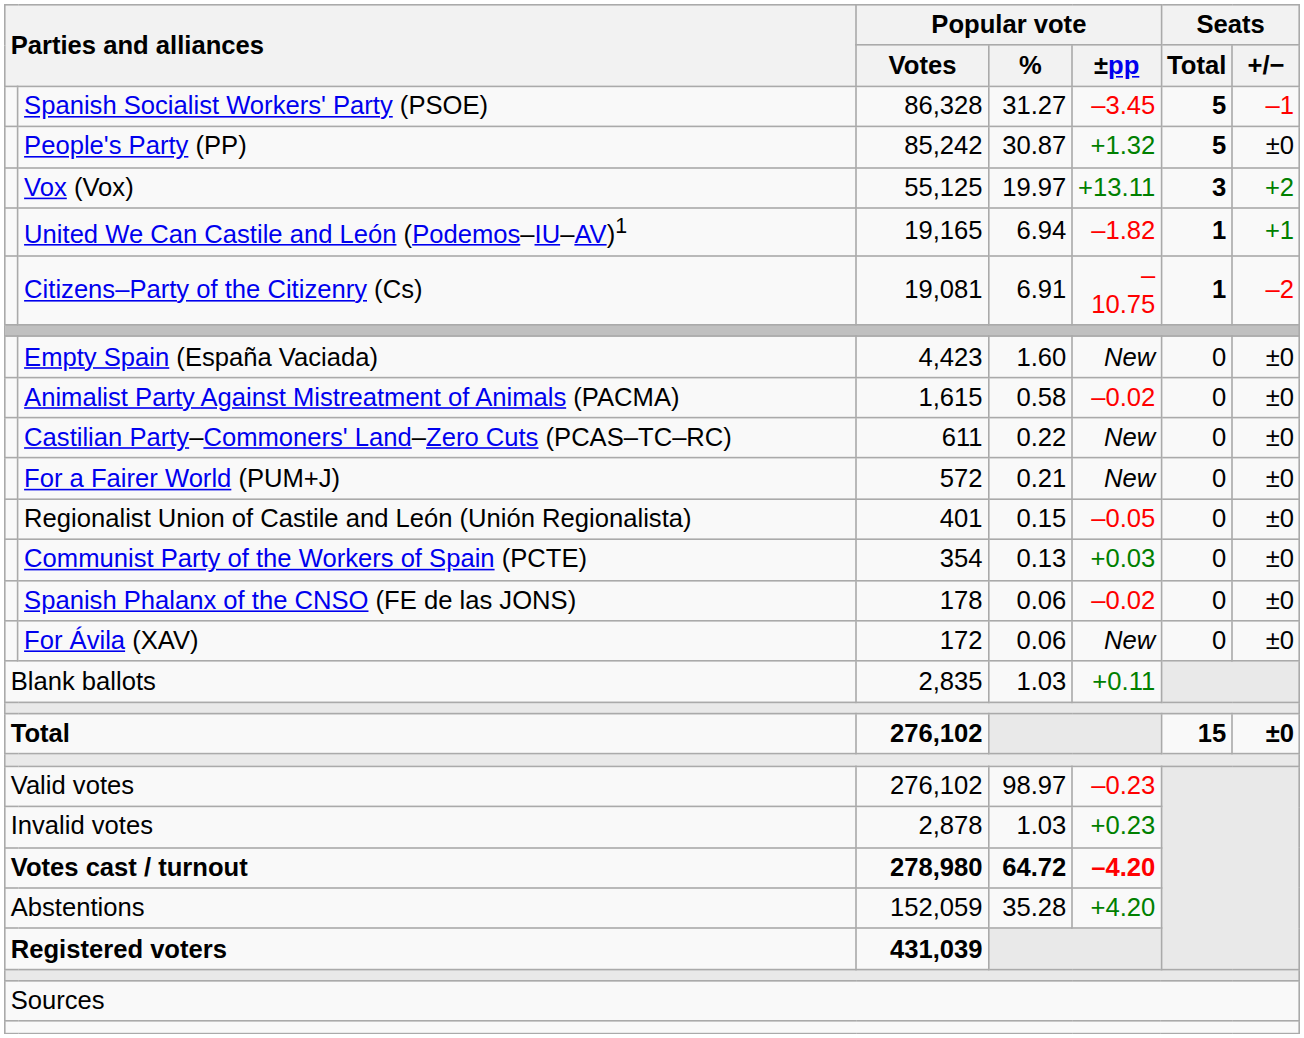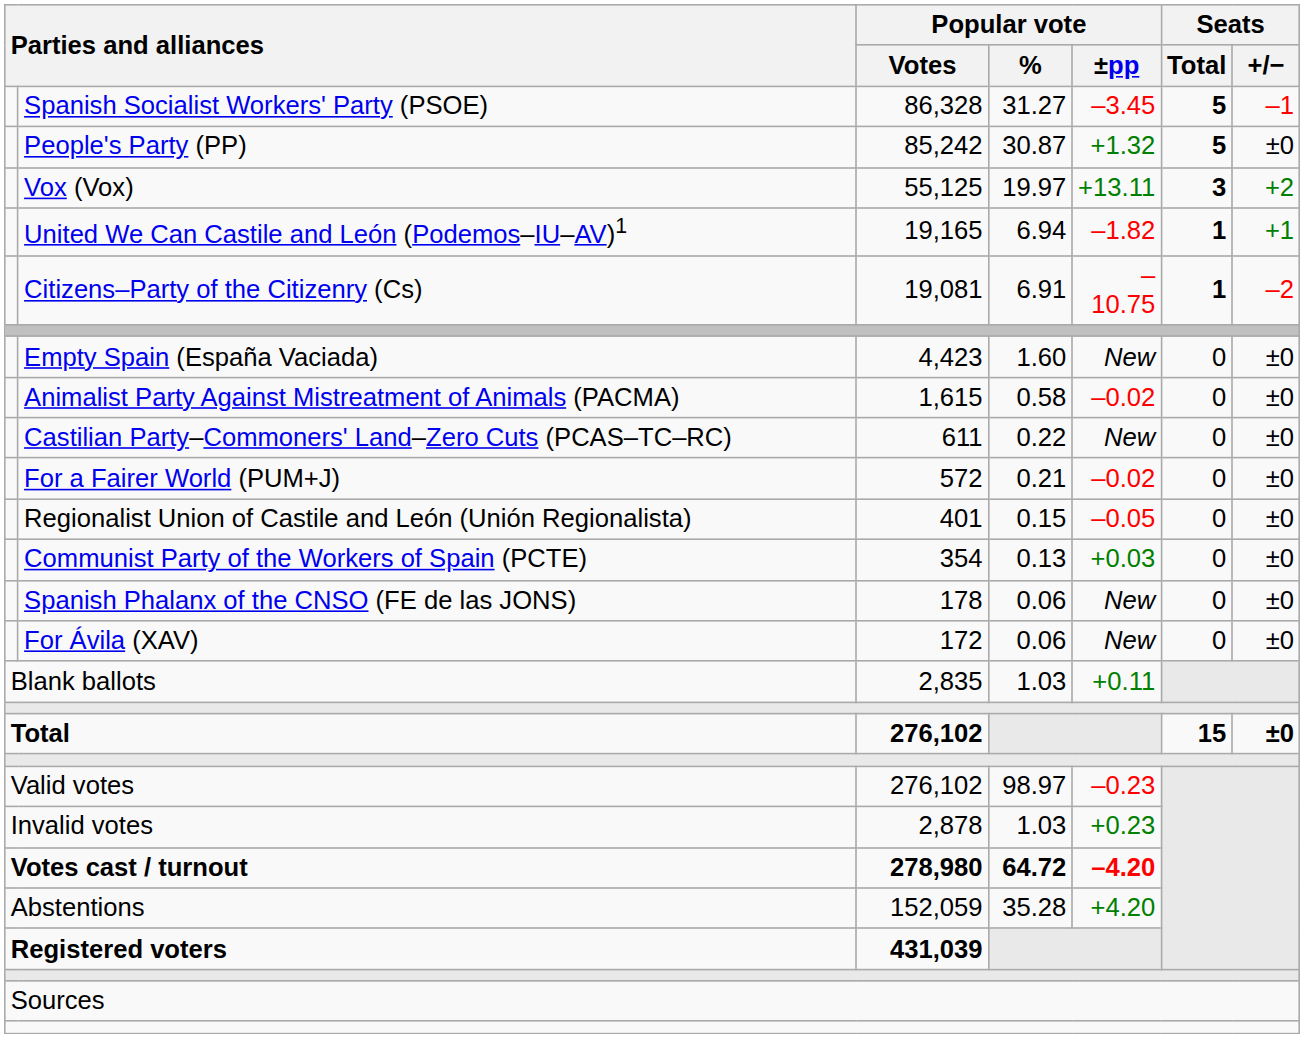(1130, 478) New -> (1123, 478) –0.02
(1123, 600) –0.02 -> (1130, 600) New
